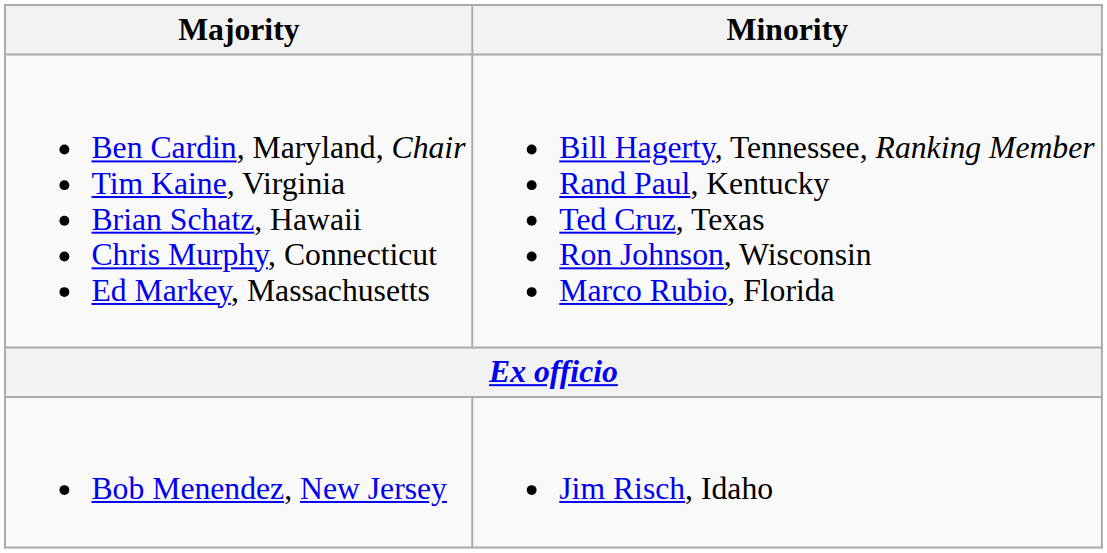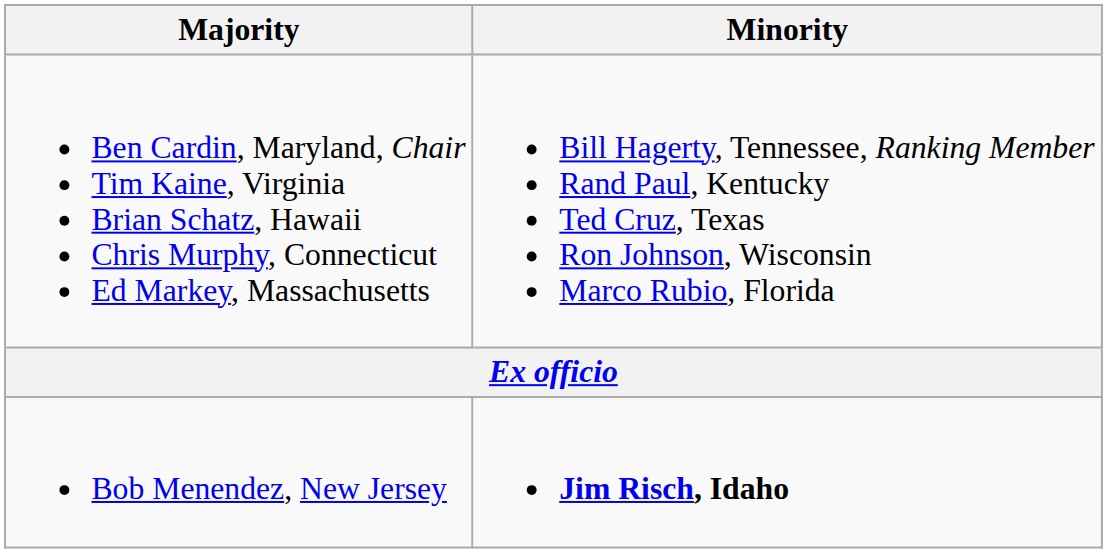(787, 490) normal -> (787, 490) bold
